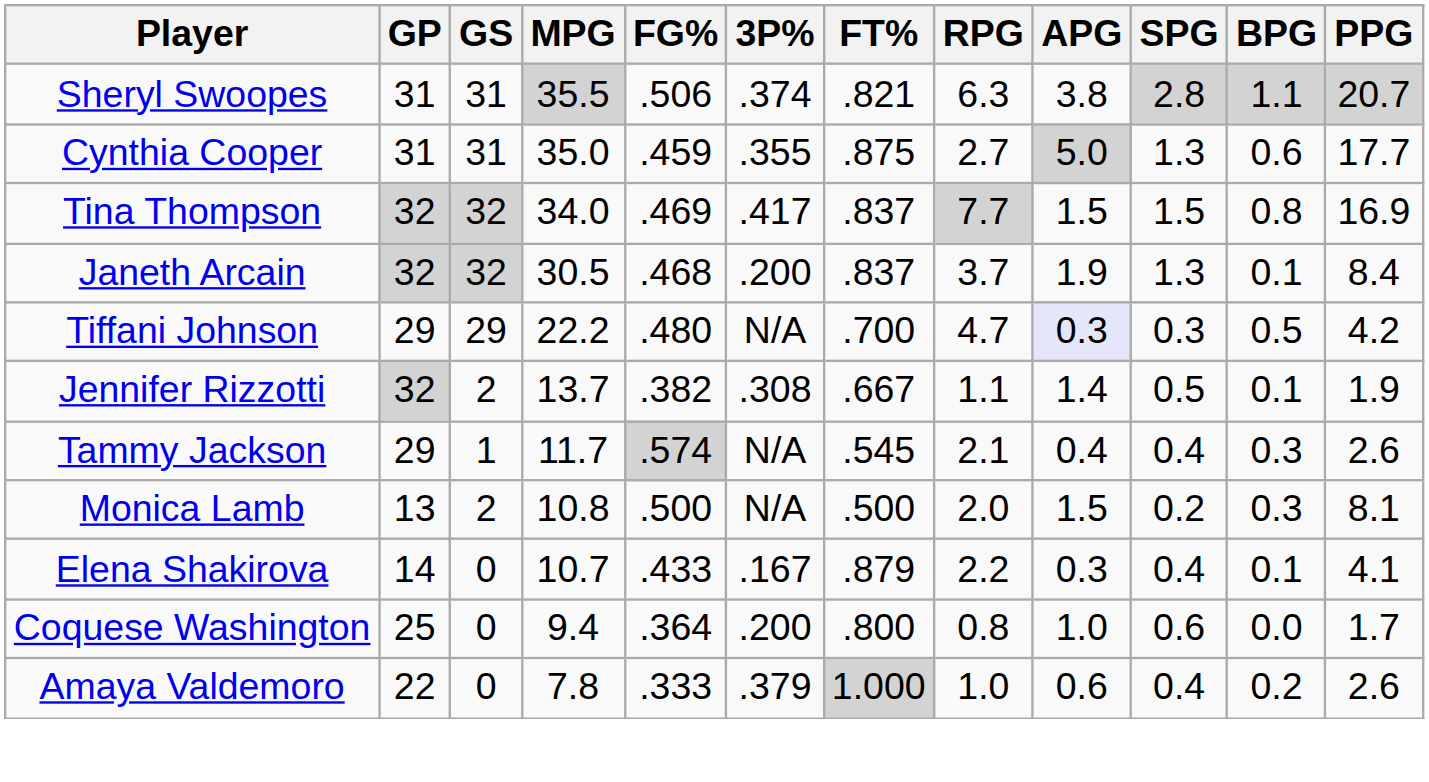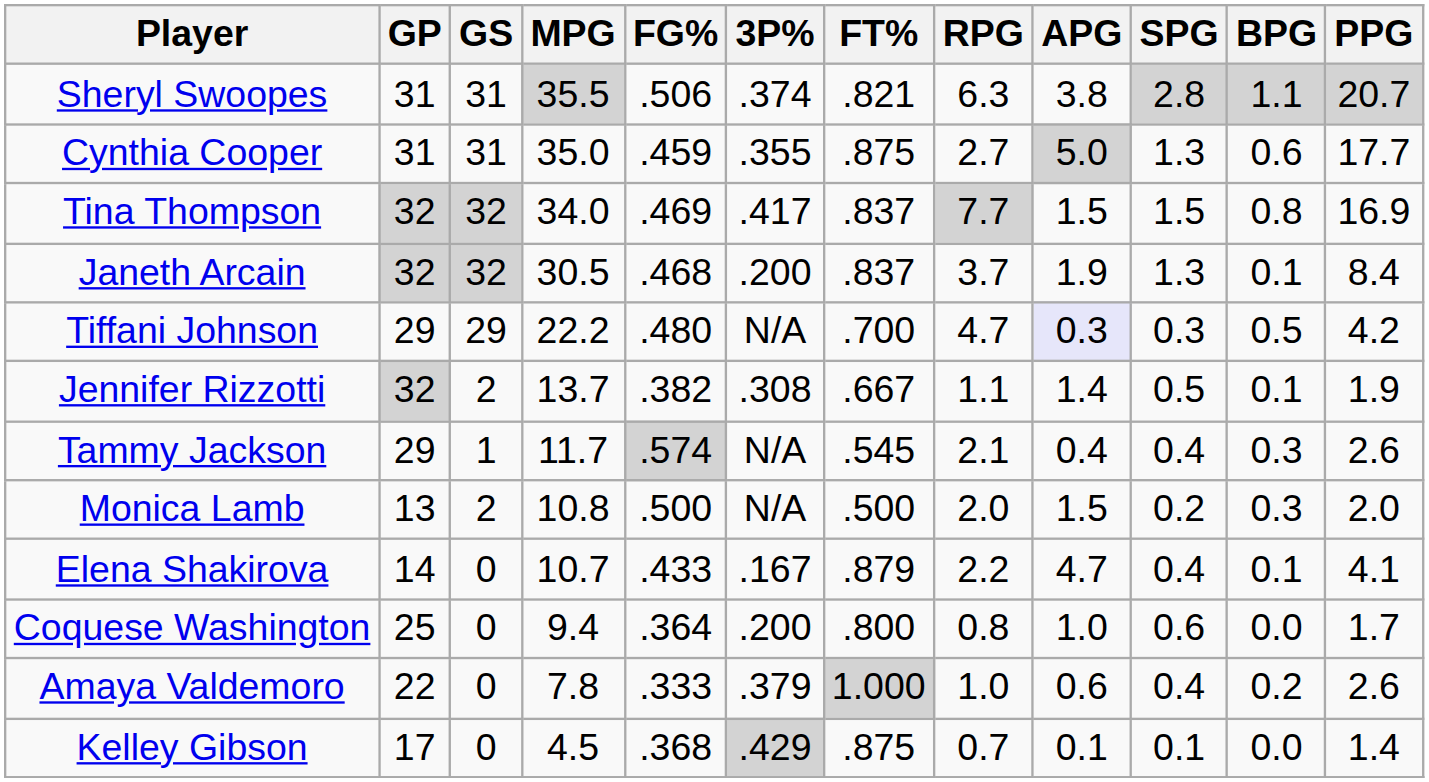(1374, 509) 8.1 -> (1374, 509) 2.0
(1082, 568) 0.3 -> (1082, 568) 4.7
+ row: (192, 746)
